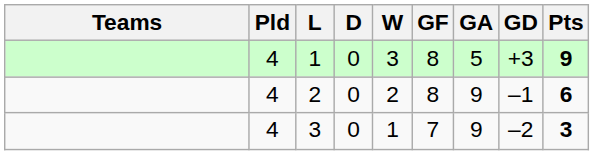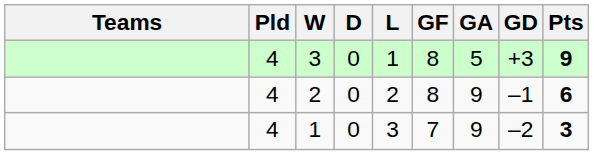columns swapped: (392, 22) <-> (315, 22)
